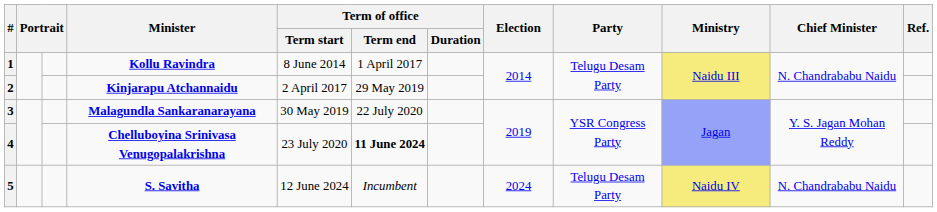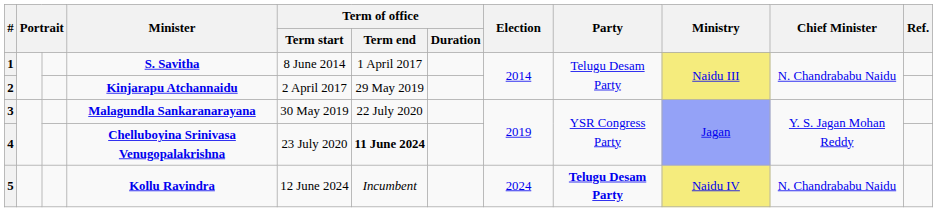(172, 63) Kollu Ravindra -> (172, 63) S. Savitha
(172, 186) S. Savitha -> (172, 186) Kollu Ravindra
(608, 186) normal -> (608, 186) bold
